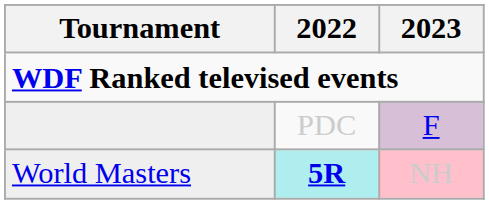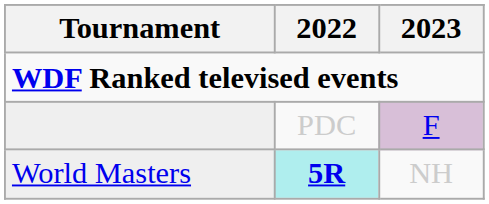(431, 173) pink background -> (431, 173) no background
